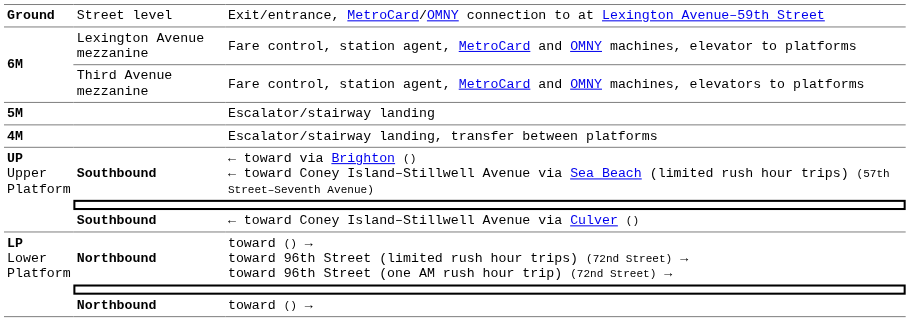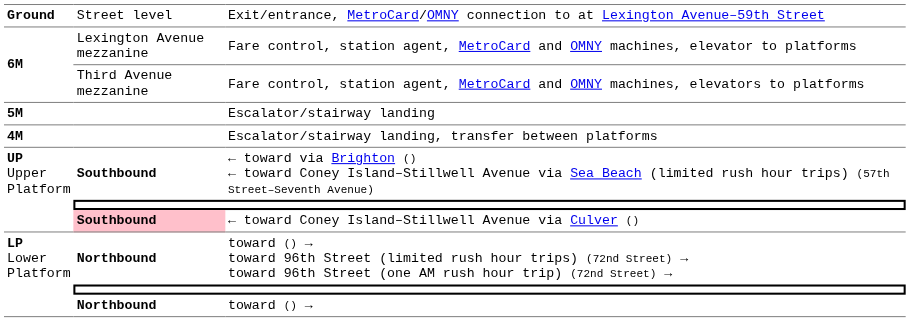(117, 221) no background -> (117, 221) pink background
